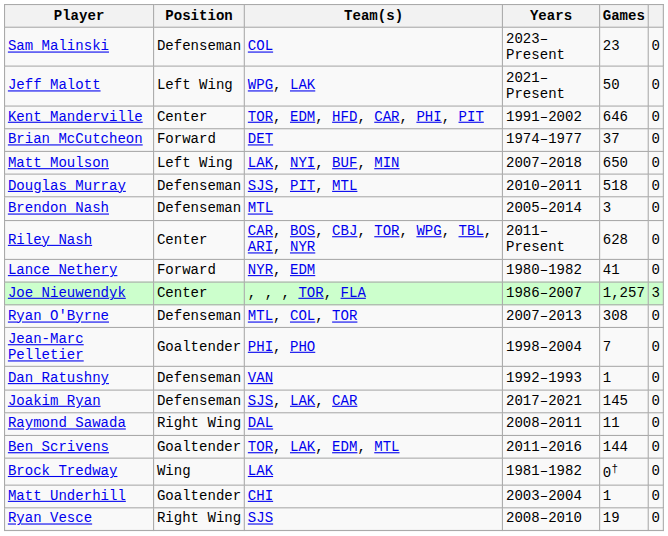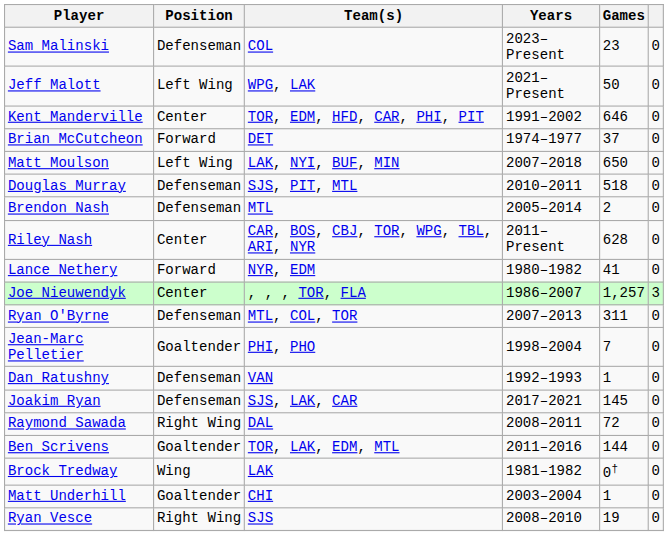(607, 209) 3 -> (607, 209) 2
(615, 316) 308 -> (615, 316) 311
(611, 424) 11 -> (611, 424) 72
